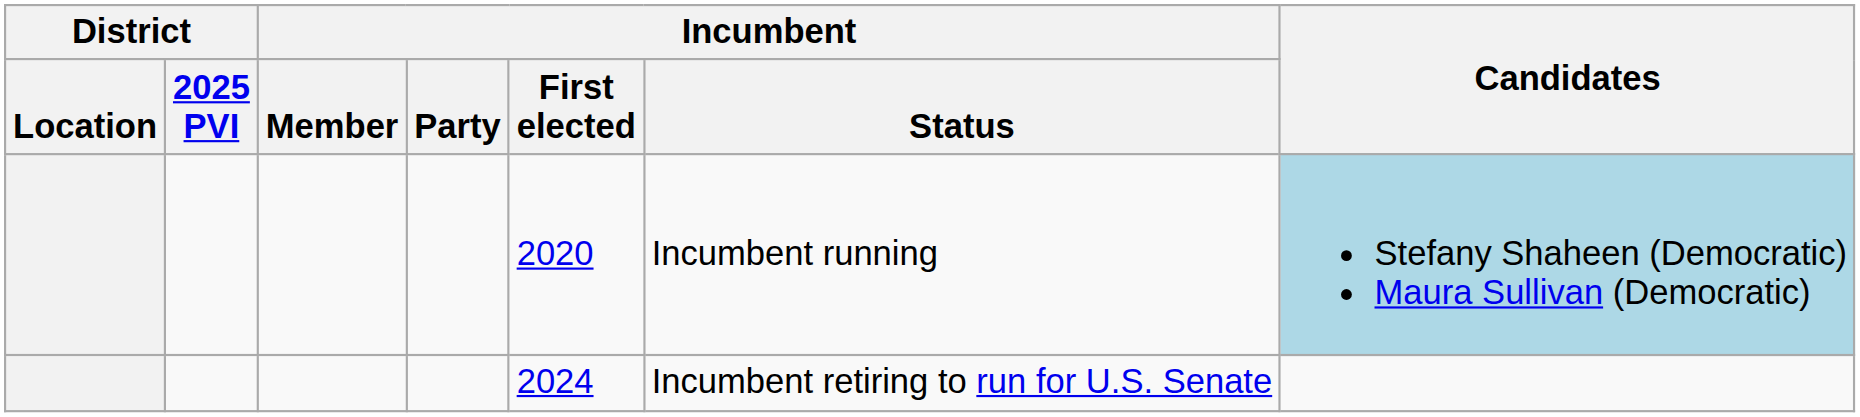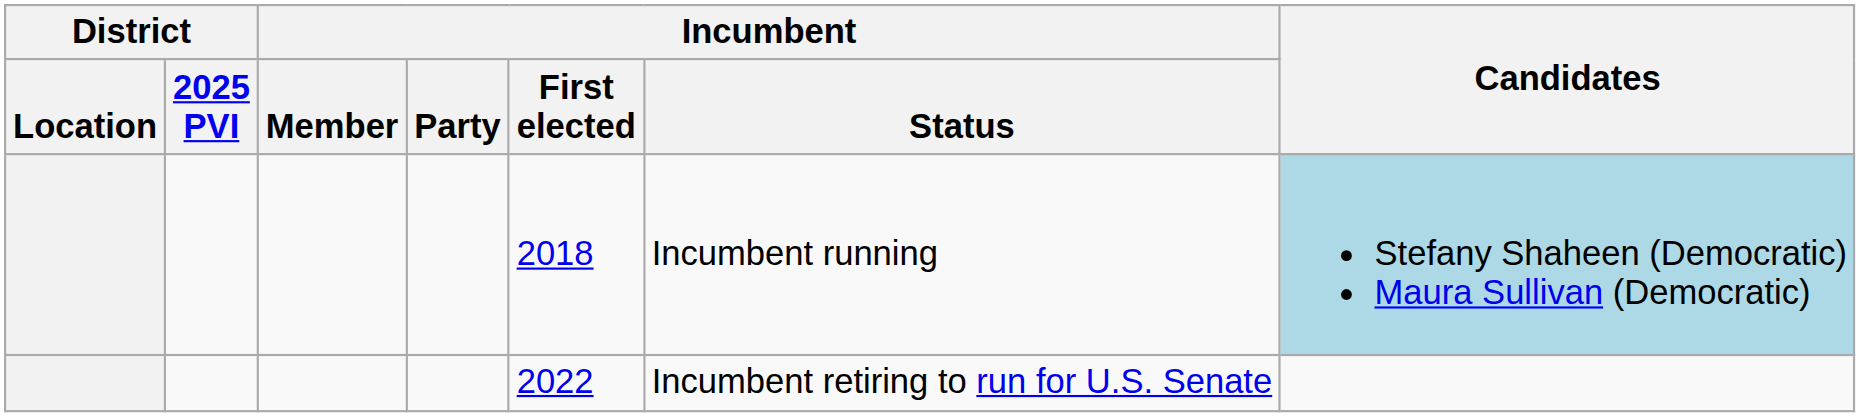(555, 253) 2020 -> (555, 253) 2018
(555, 382) 2024 -> (555, 382) 2022
